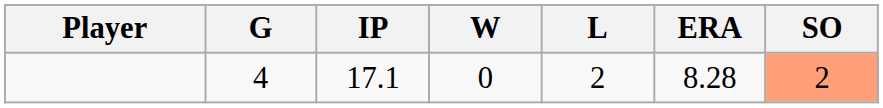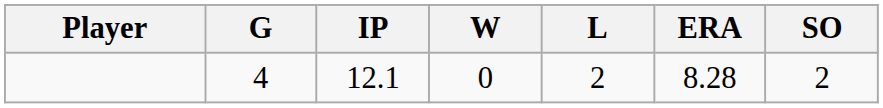(373, 77) 17.1 -> (373, 77) 12.1
(822, 77) lightsalmon background -> (822, 77) no background
